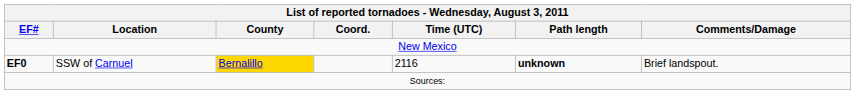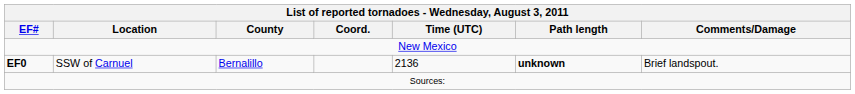(241, 64) gold background -> (241, 64) no background
(406, 64) 2116 -> (407, 64) 2136
